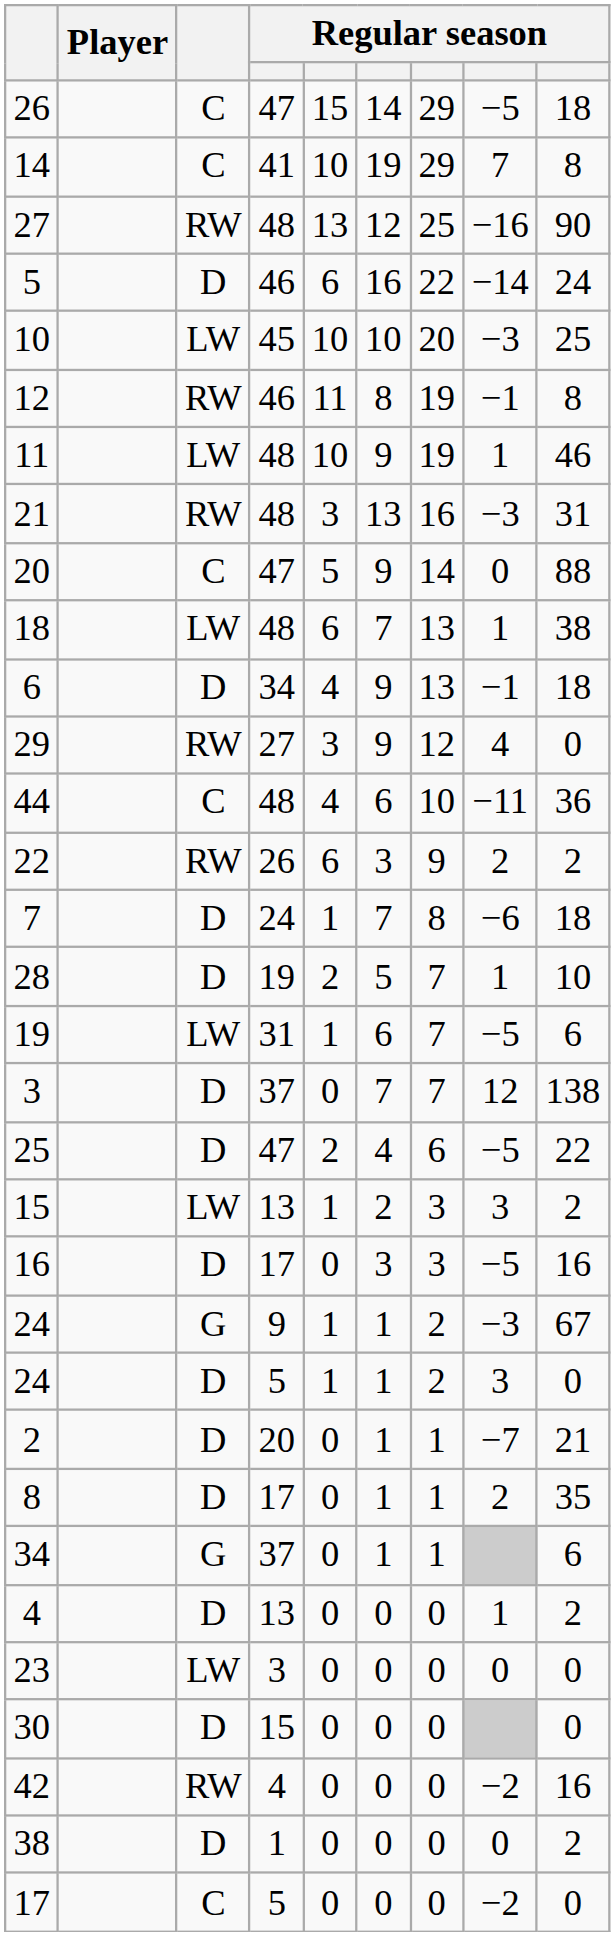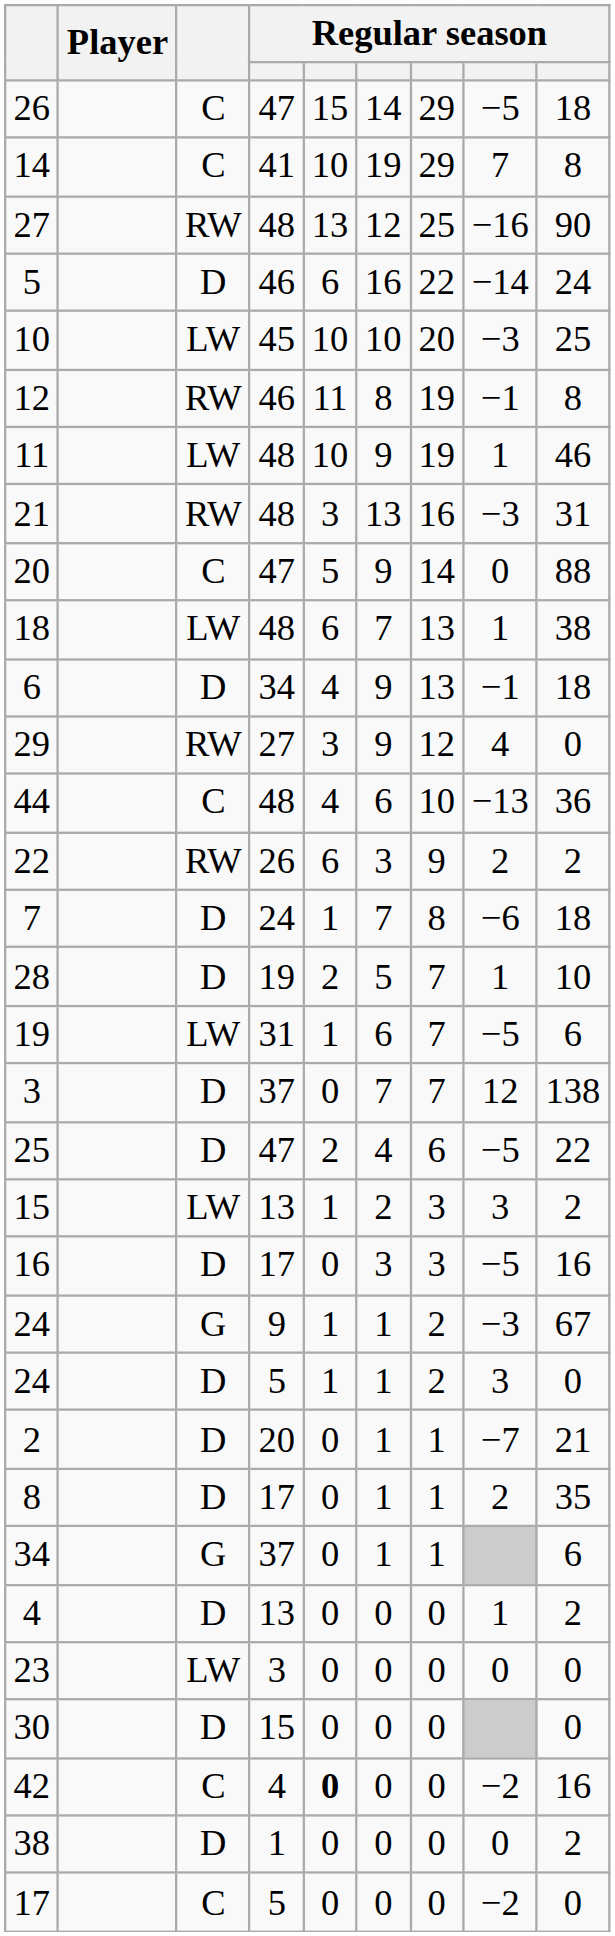(500, 802) −11 -> (500, 802) −13
(213, 1785) RW -> (213, 1785) C
(330, 1785) normal -> (330, 1785) bold
